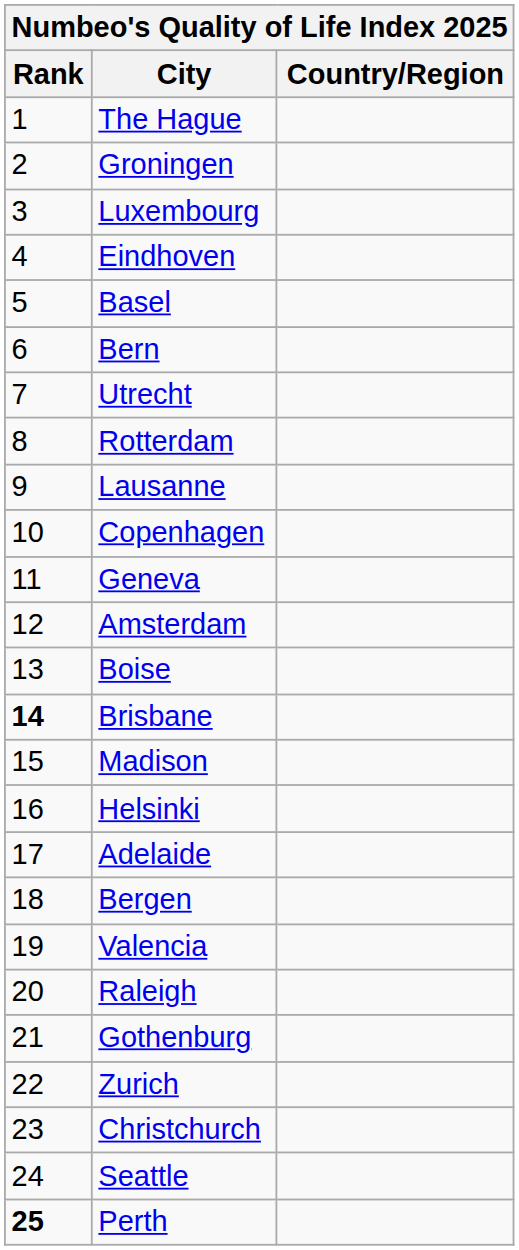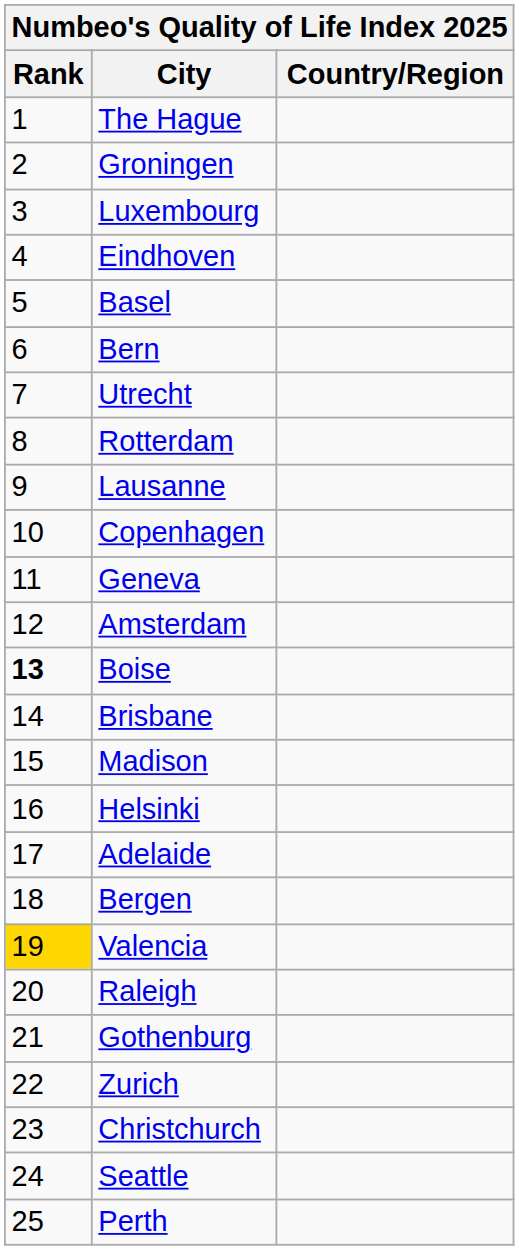(28, 670) normal -> (28, 670) bold
(28, 716) bold -> (28, 716) normal
(28, 946) no background -> (28, 946) gold background
(28, 1221) bold -> (28, 1221) normal
